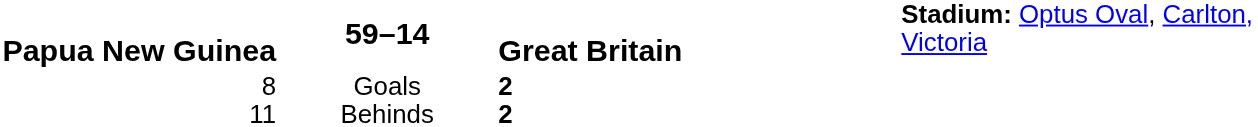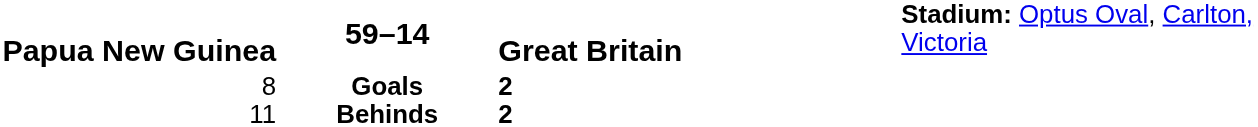(387, 101) normal -> (387, 101) bold
